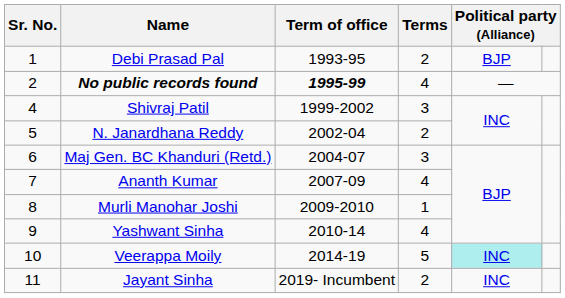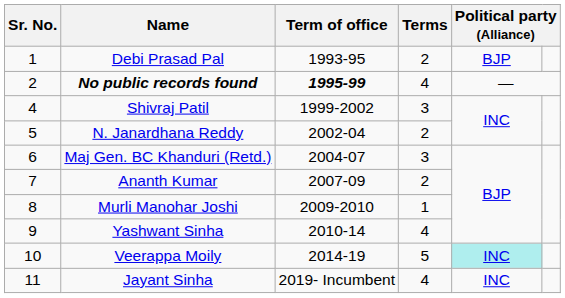(425, 181) 4 -> (425, 181) 2
(425, 280) 2 -> (425, 280) 4
